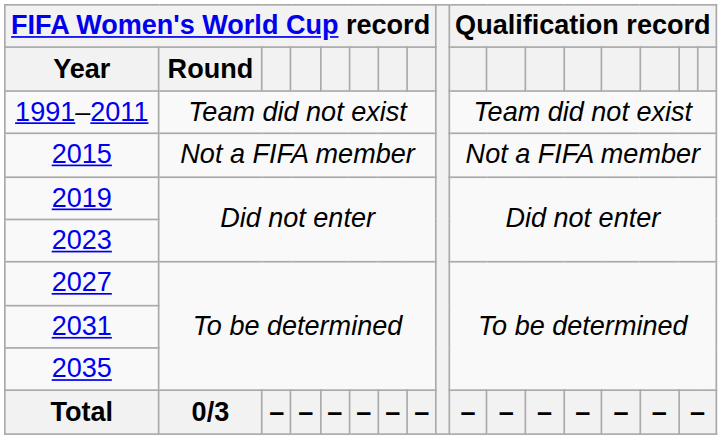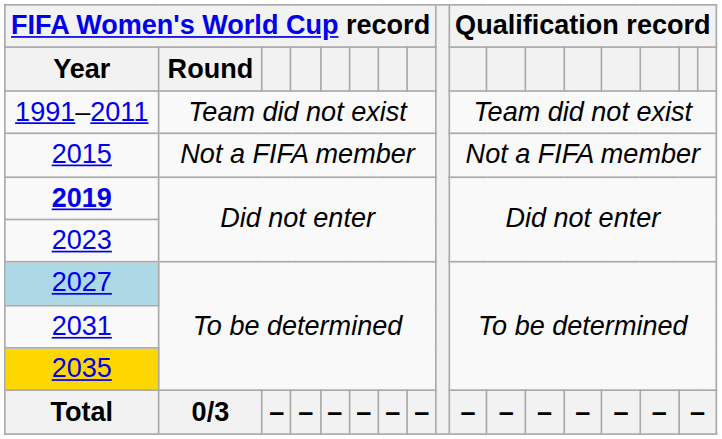(82, 197) normal -> (82, 197) bold
(82, 283) no background -> (82, 283) lightblue background
(82, 369) no background -> (82, 369) gold background
